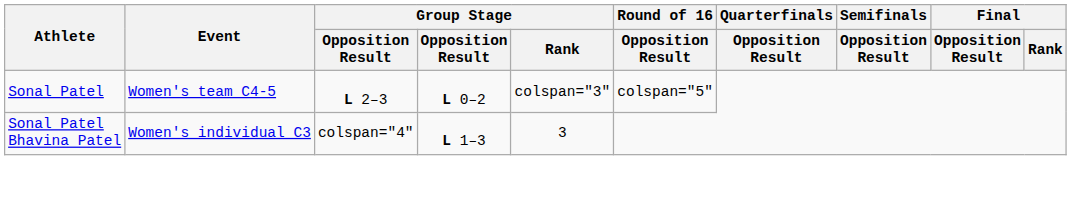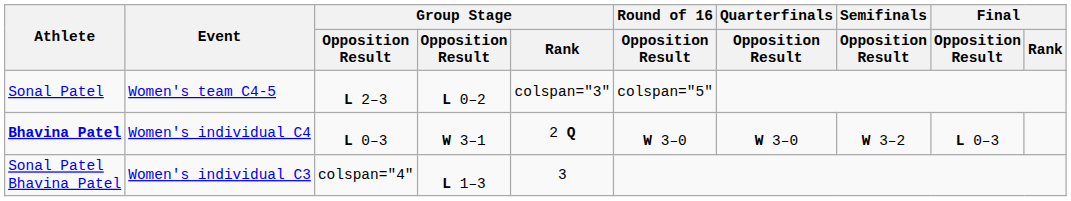+ row: (65, 133)
